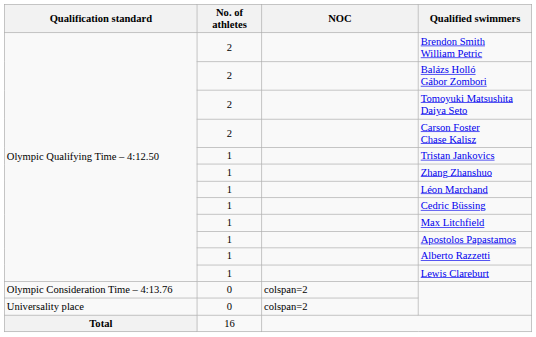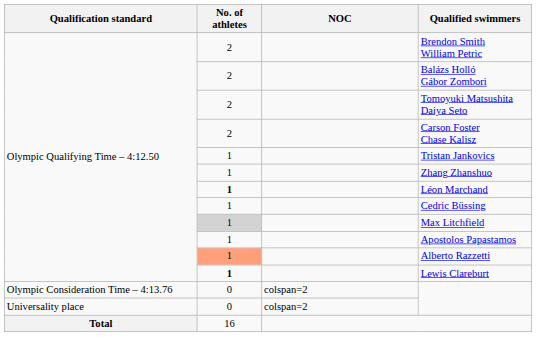(229, 189) normal -> (229, 189) bold
(229, 223) no background -> (229, 223) lightgrey background
(229, 256) no background -> (229, 256) lightsalmon background
(229, 273) normal -> (229, 273) bold
